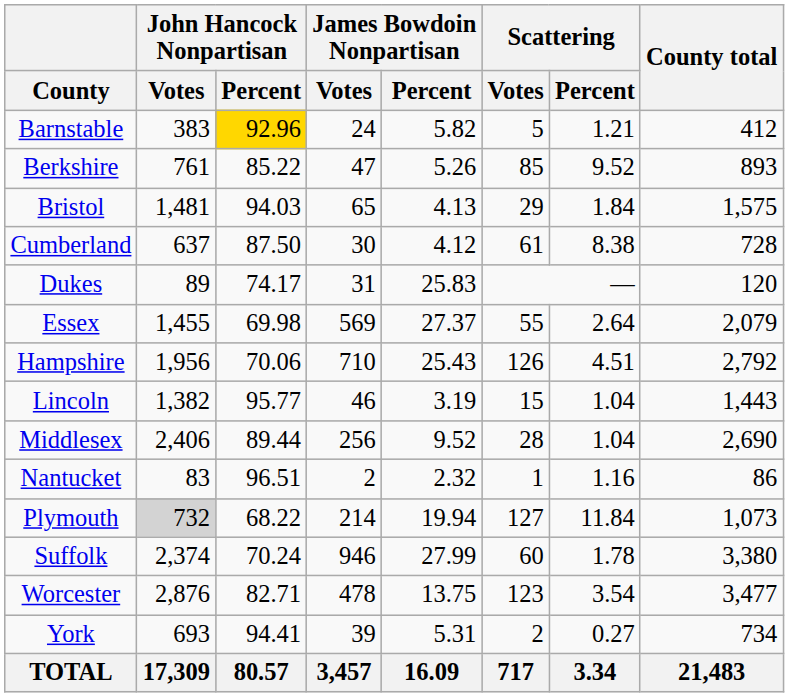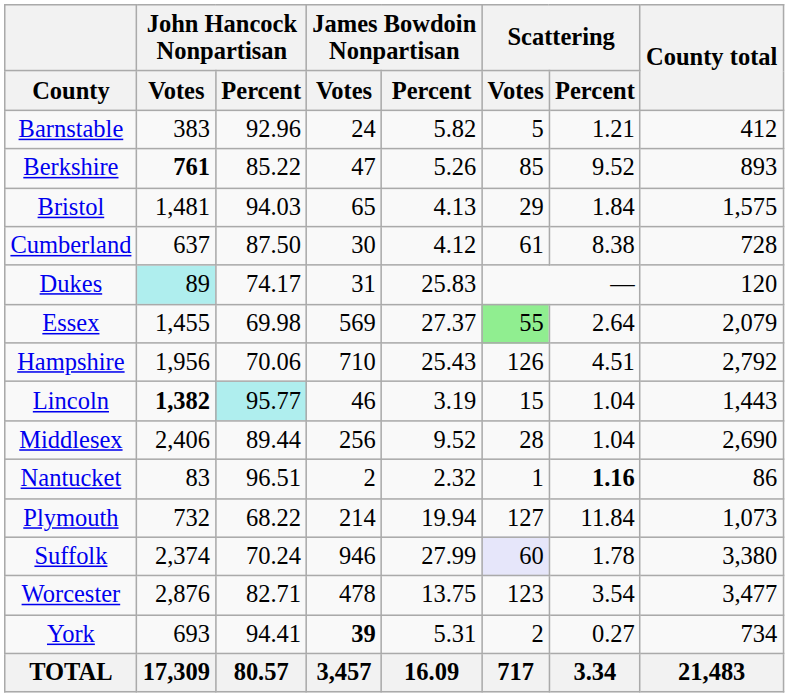(274, 129) gold background -> (274, 129) no background
(192, 167) normal -> (192, 167) bold
(198, 284) no background -> (198, 284) paleturquoise background
(532, 323) no background -> (532, 323) lightgreen background
(182, 400) normal -> (182, 400) bold
(274, 400) no background -> (274, 400) paleturquoise background
(613, 478) normal -> (613, 478) bold
(192, 517) lightgrey background -> (192, 517) no background
(532, 556) no background -> (532, 556) lavender background
(363, 633) normal -> (363, 633) bold
